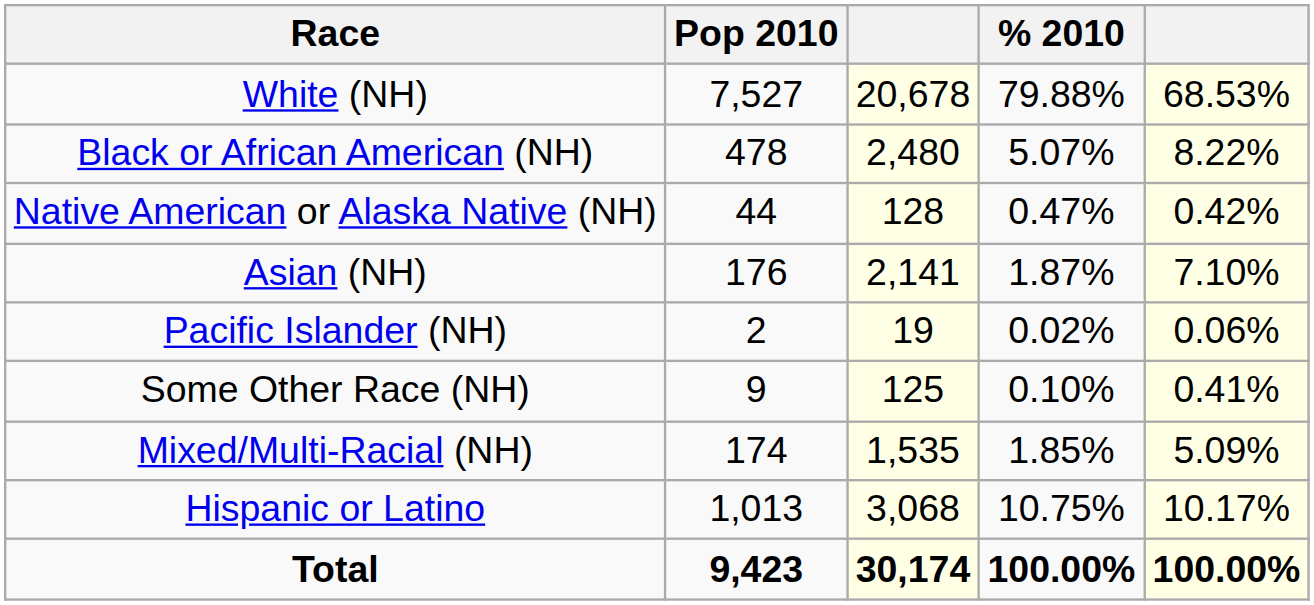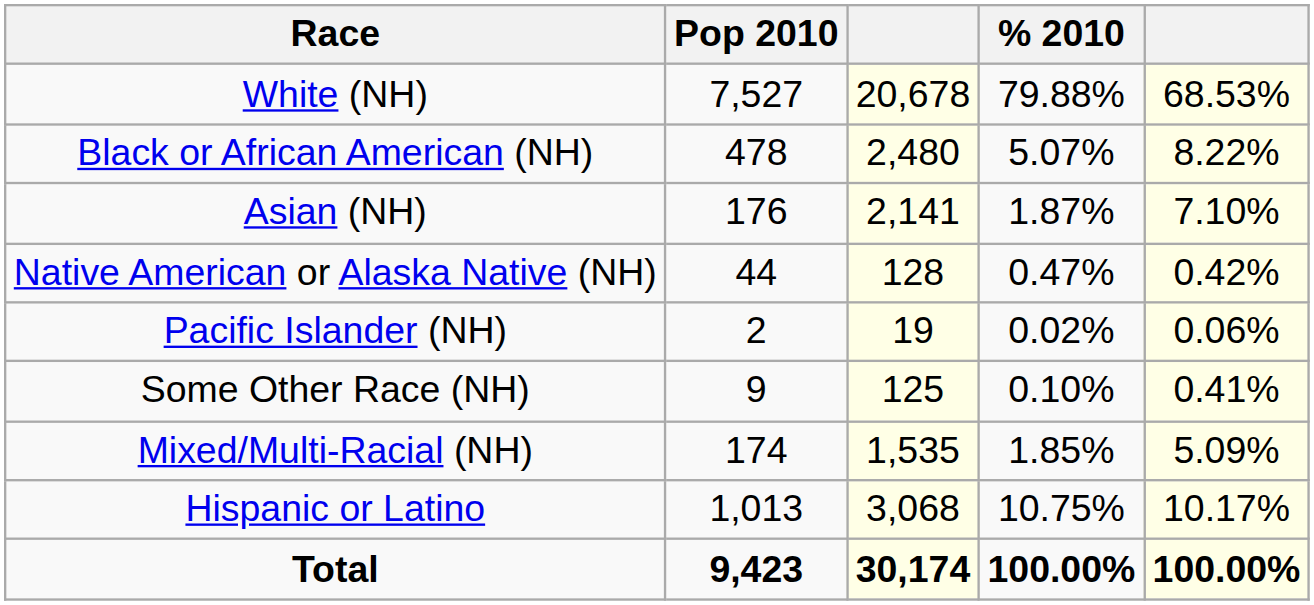rows swapped: (335, 212) <-> (335, 271)
